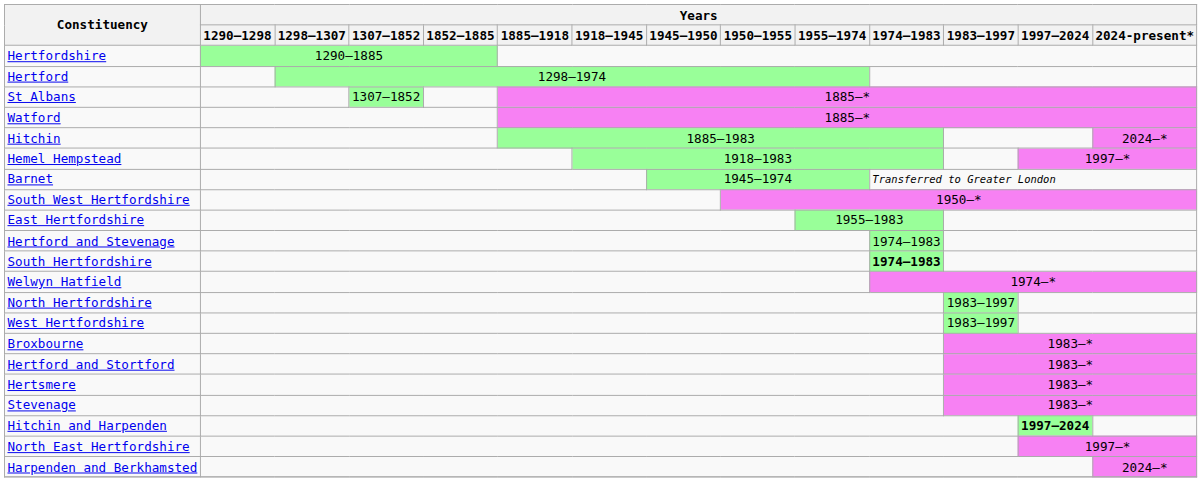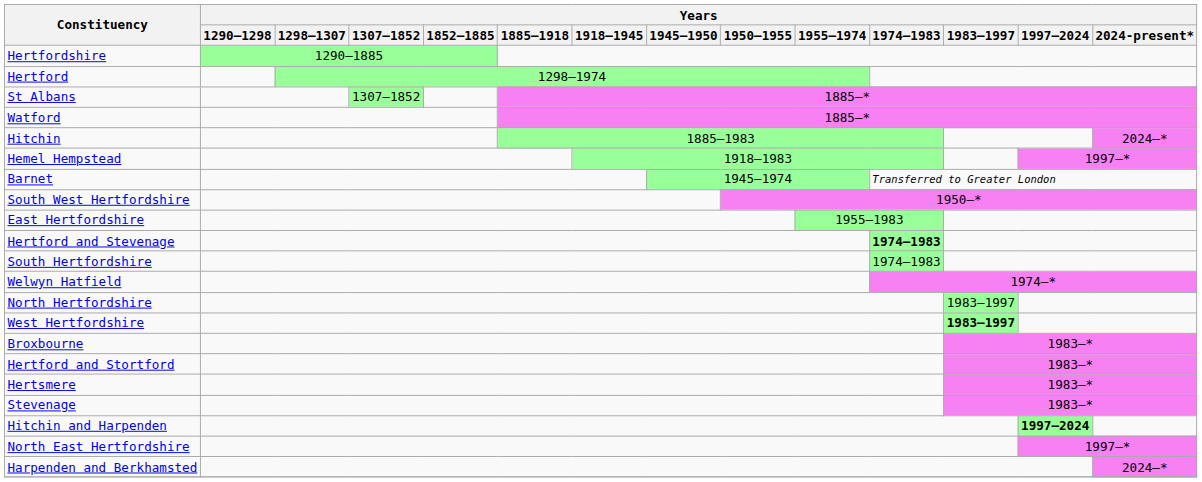(907, 241) normal -> (907, 241) bold
(907, 261) bold -> (907, 261) normal
(981, 323) normal -> (981, 323) bold
